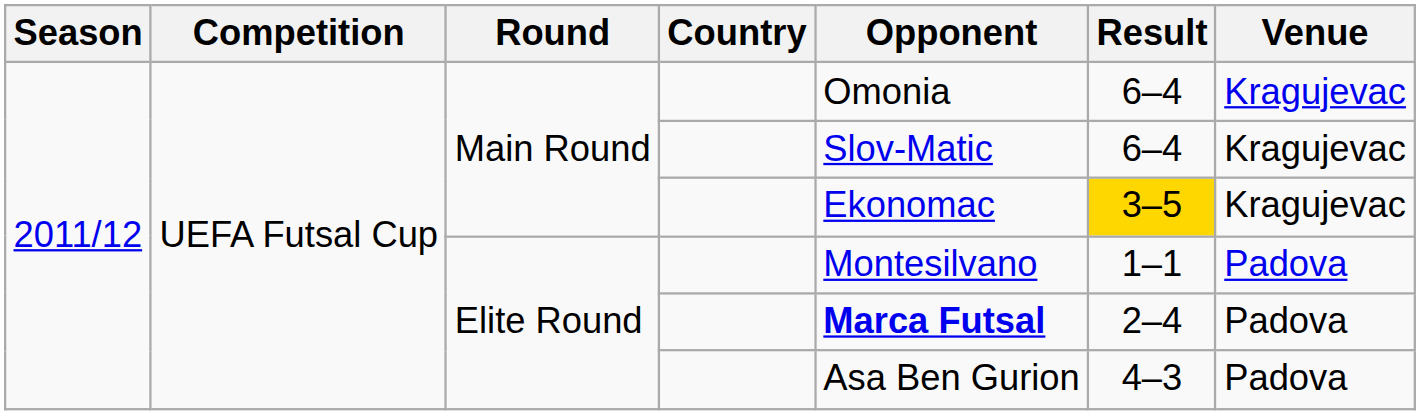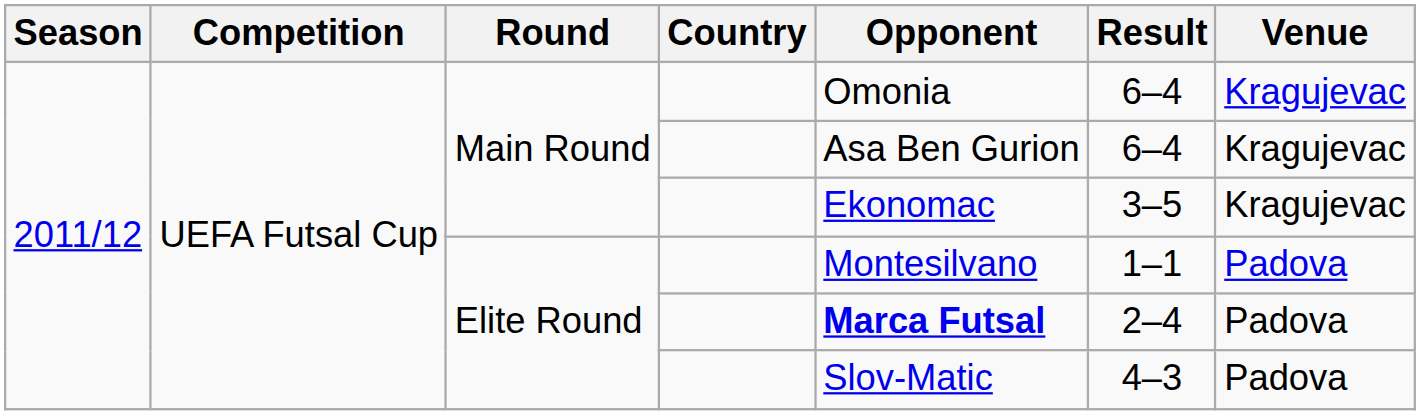(908, 148) Slov-Matic -> (952, 148) Asa Ben Gurion
(1152, 206) gold background -> (1152, 206) no background
(952, 378) Asa Ben Gurion -> (908, 378) Slov-Matic
